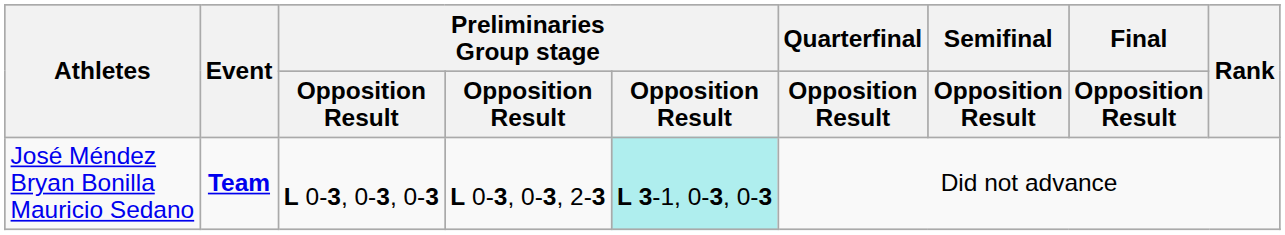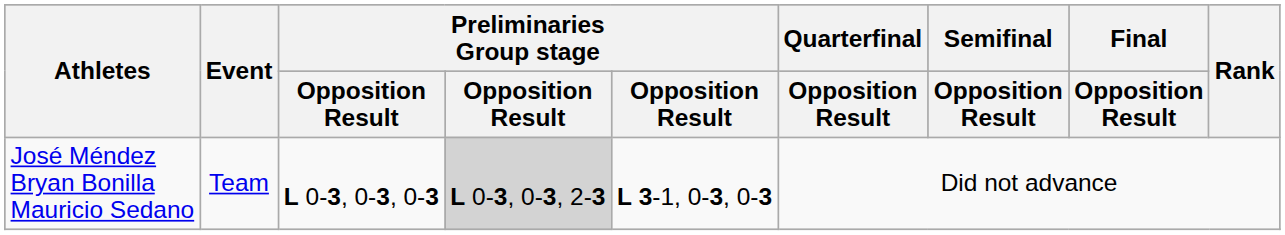(239, 184) bold -> (239, 184) normal
(528, 197) no background -> (528, 197) lightgrey background
(694, 197) paleturquoise background -> (694, 197) no background
